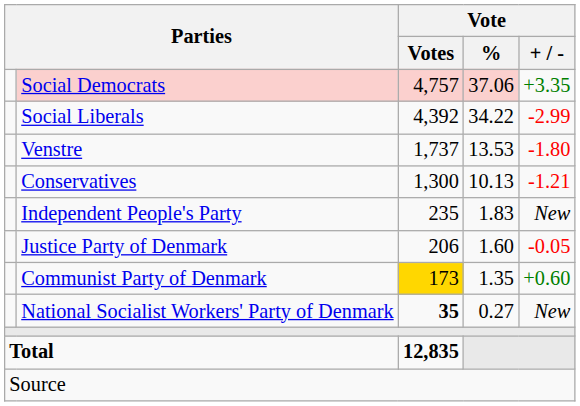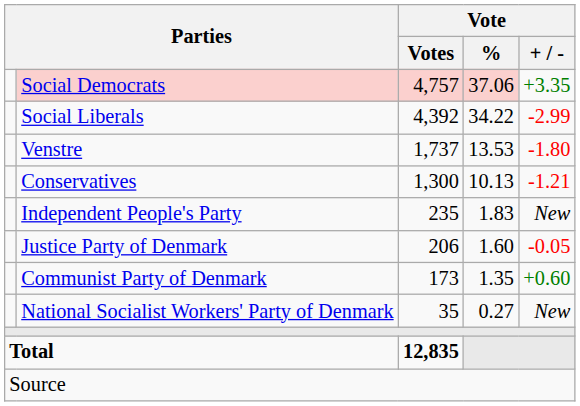(444, 278) gold background -> (444, 278) no background
(449, 310) bold -> (449, 310) normal
